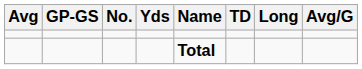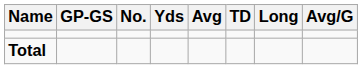columns swapped: (200, 17) <-> (23, 17)
